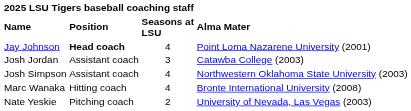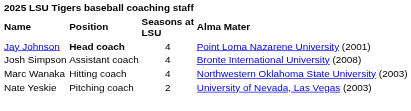- row: (31, 60)
(302, 74) Northwestern Oklahoma State University (2003) -> (279, 60) Bronte International University (2008)
(279, 88) Bronte International University (2008) -> (302, 74) Northwestern Oklahoma State University (2003)
